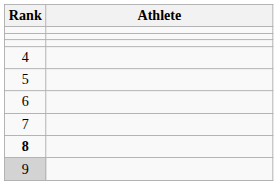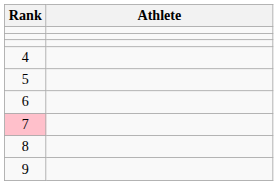(25, 124) no background -> (25, 124) pink background
(25, 146) bold -> (25, 146) normal
(25, 169) lightgrey background -> (25, 169) no background
